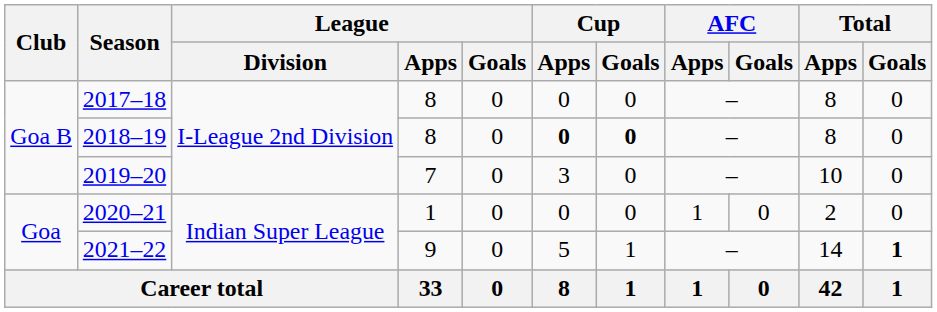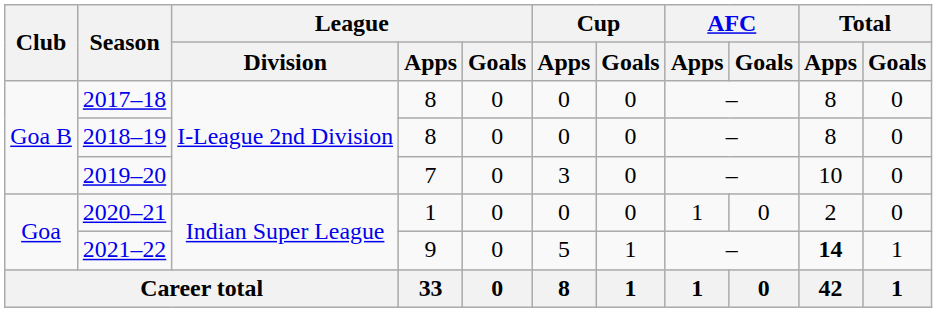(564, 136) bold -> (564, 136) normal
(630, 136) bold -> (630, 136) normal
(830, 250) normal -> (830, 250) bold
(897, 250) bold -> (897, 250) normal
